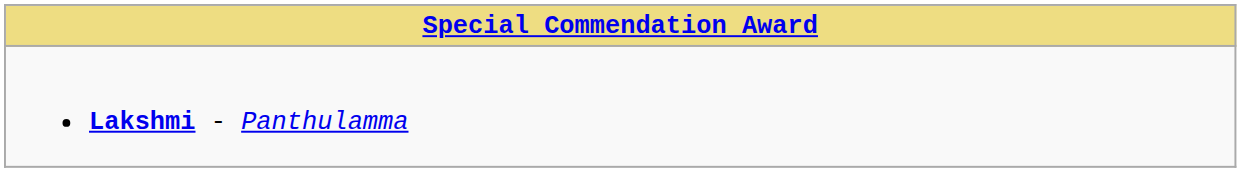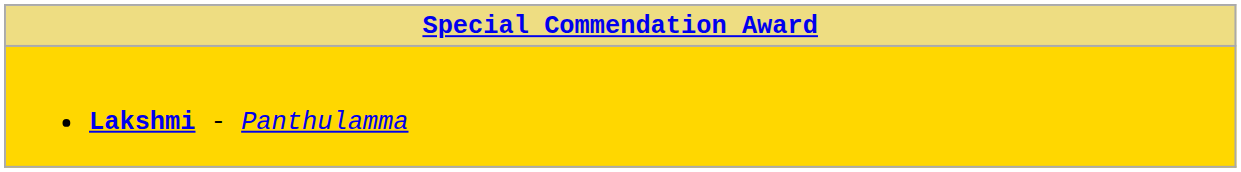(620, 122) no background -> (620, 122) gold background
